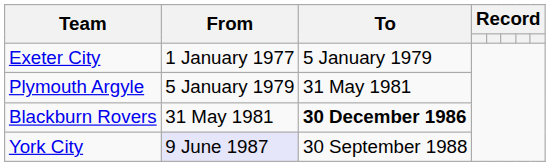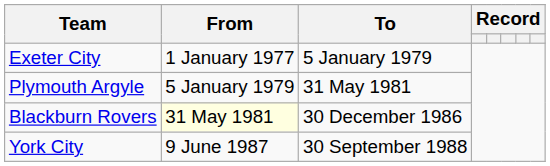(219, 117) no background -> (219, 117) lightyellow background
(385, 117) bold -> (383, 117) normal
(217, 146) lavender background -> (217, 146) no background
